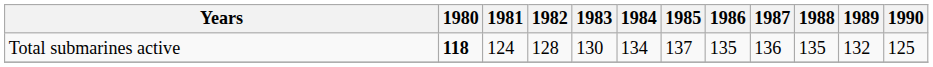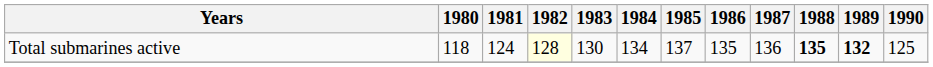(456, 47) bold -> (456, 47) normal
(545, 47) no background -> (545, 47) lightyellow background
(812, 47) normal -> (812, 47) bold
(857, 47) normal -> (857, 47) bold
